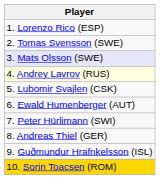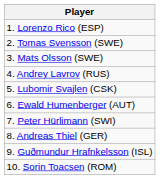(55, 58) lavender background -> (55, 58) no background
(58, 74) lightyellow background -> (58, 74) no background
(62, 167) gold background -> (62, 167) no background
